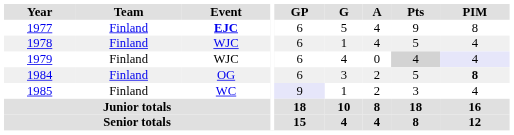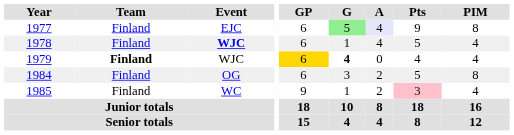(226, 27) bold -> (231, 27) normal
(344, 27) no background -> (347, 27) lightgreen background
(377, 27) no background -> (379, 27) lavender background
(226, 43) normal -> (231, 43) bold
(129, 59) normal -> (131, 59) bold
(300, 59) no background -> (303, 59) gold background
(344, 59) normal -> (347, 59) bold
(416, 59) lightgrey background -> (417, 59) no background
(475, 59) lavender background -> (475, 59) no background
(475, 75) bold -> (475, 75) normal
(300, 91) lavender background -> (303, 91) no background
(416, 91) no background -> (417, 91) pink background
